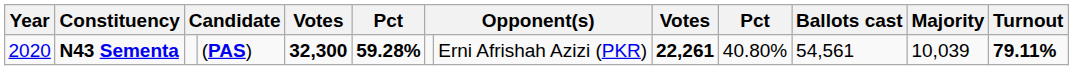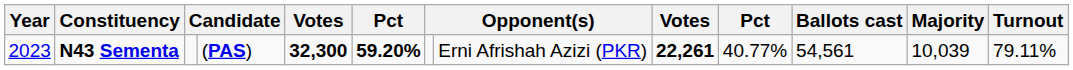(30, 50) 2020 -> (30, 50) 2023
(388, 50) 59.28% -> (388, 50) 59.20%
(755, 50) 40.80% -> (755, 50) 40.77%
(1025, 50) bold -> (1025, 50) normal
